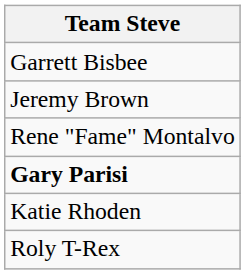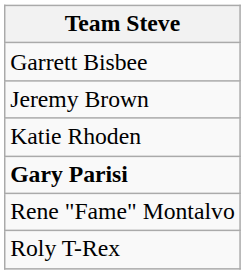(122, 136) Rene "Fame" Montalvo -> (76, 136) Katie Rhoden
(76, 211) Katie Rhoden -> (122, 211) Rene "Fame" Montalvo
